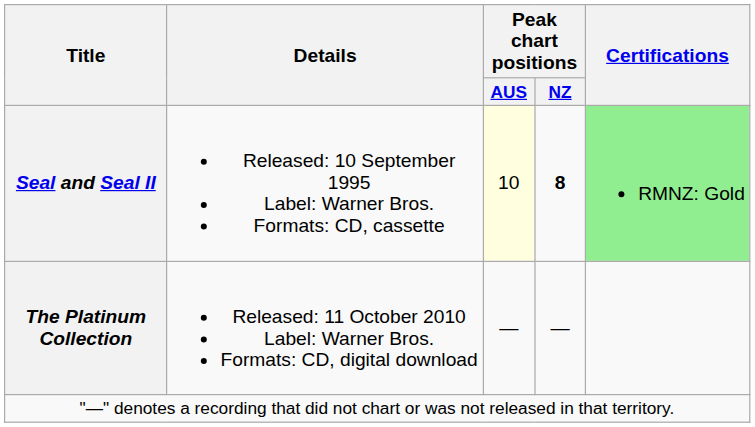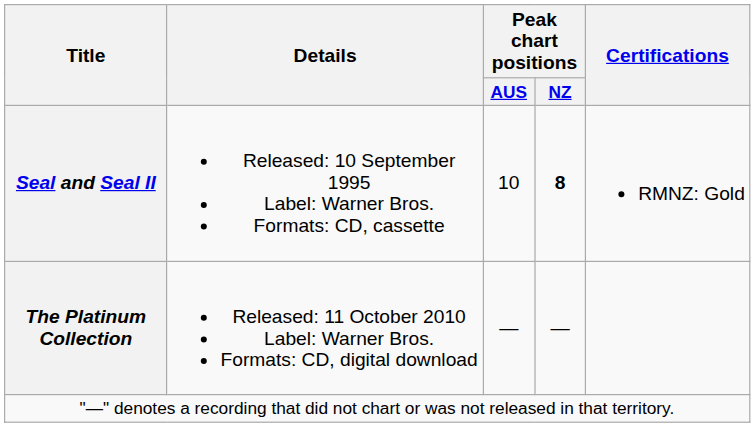(509, 183) lightyellow background -> (509, 183) no background
(667, 194) lightgreen background -> (667, 194) no background
